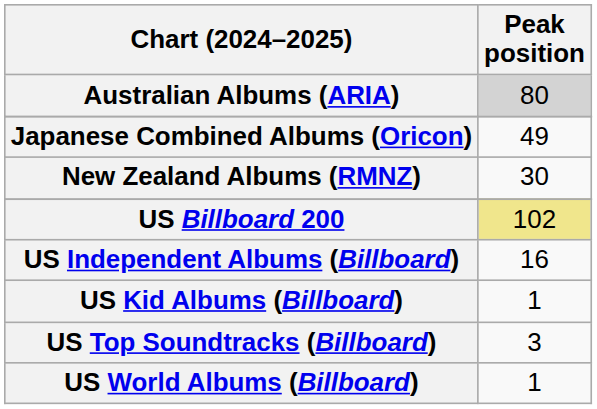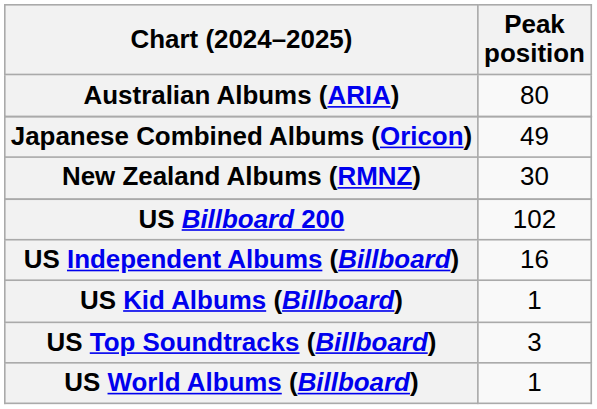(534, 95) lightgrey background -> (534, 95) no background
(534, 218) khaki background -> (534, 218) no background
